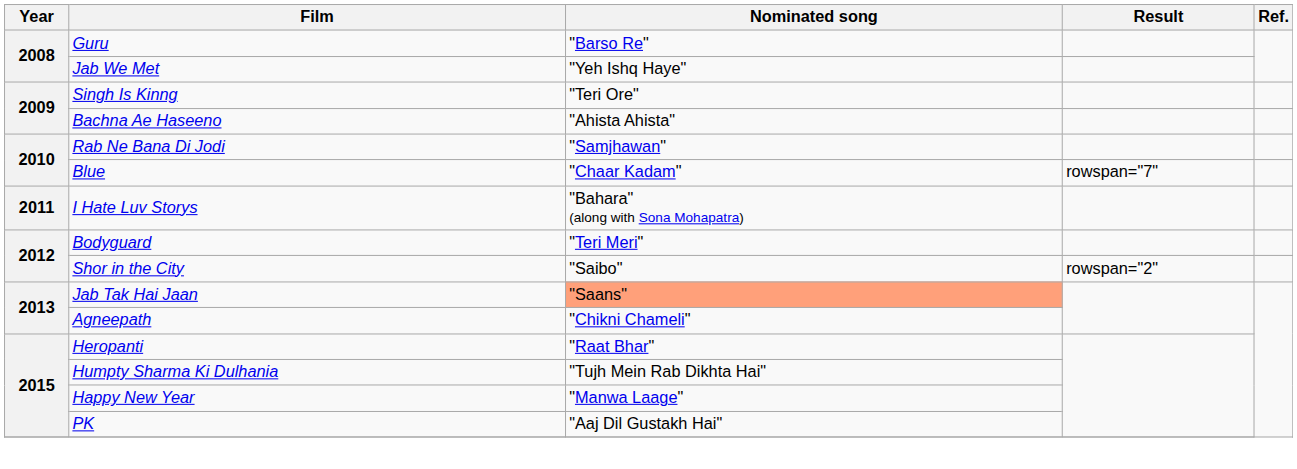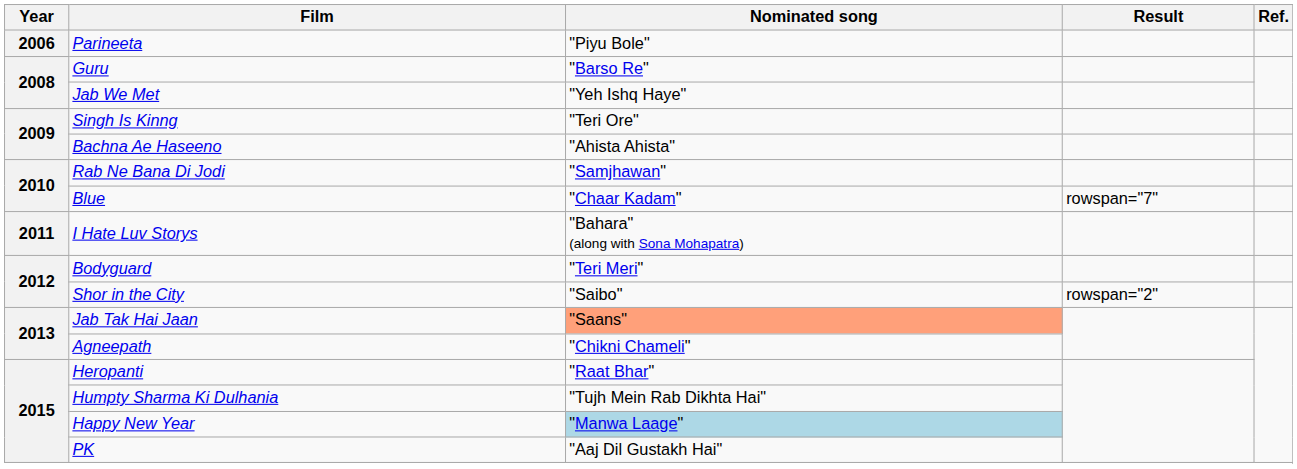+ row: (107, 43)
(626, 398) no background -> (626, 424) lightblue background
